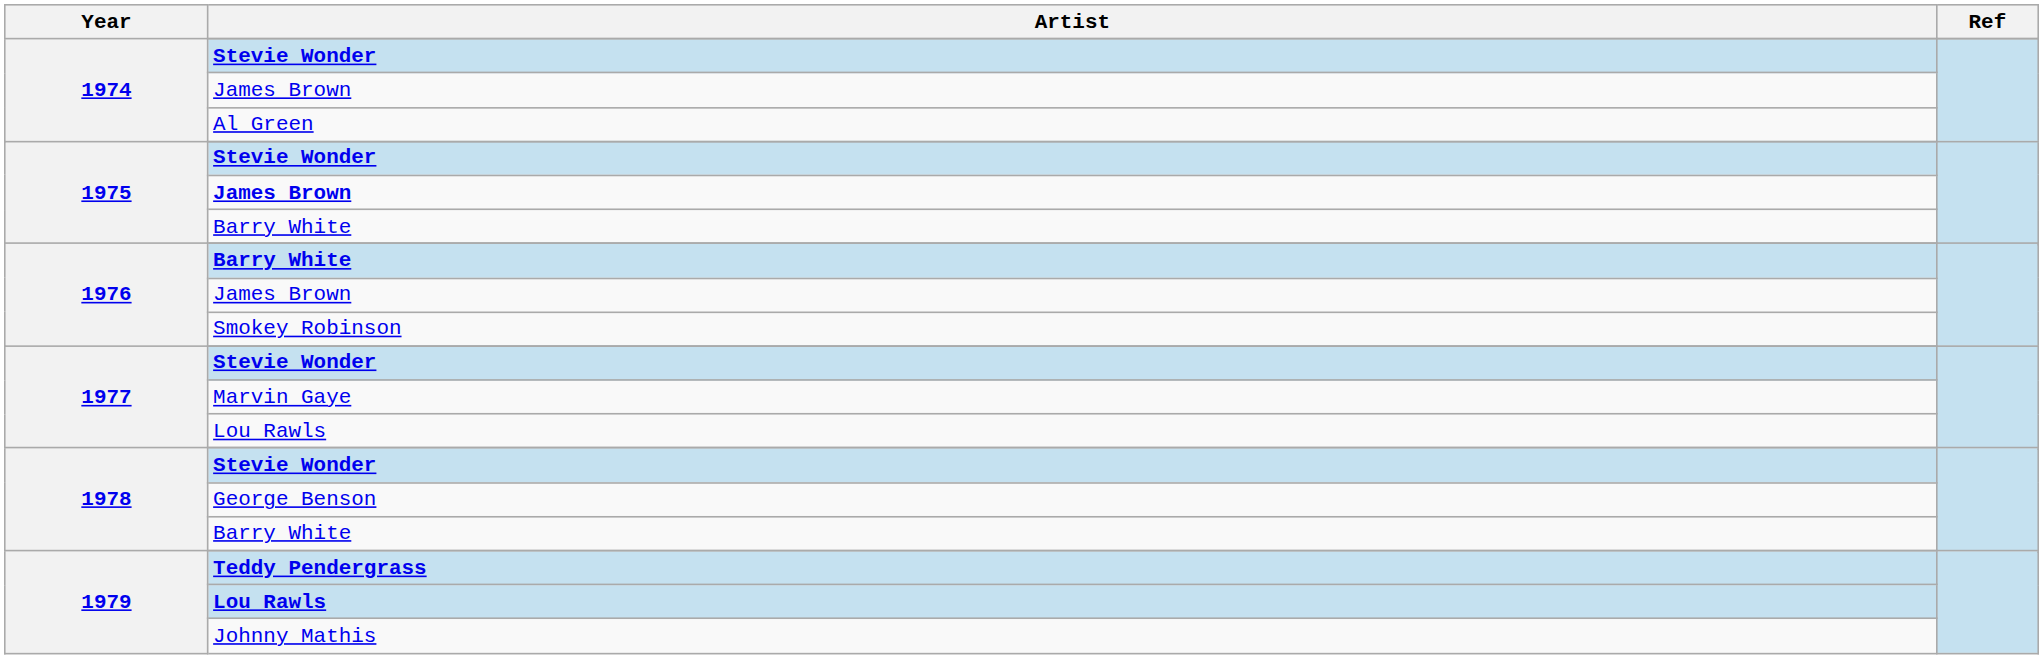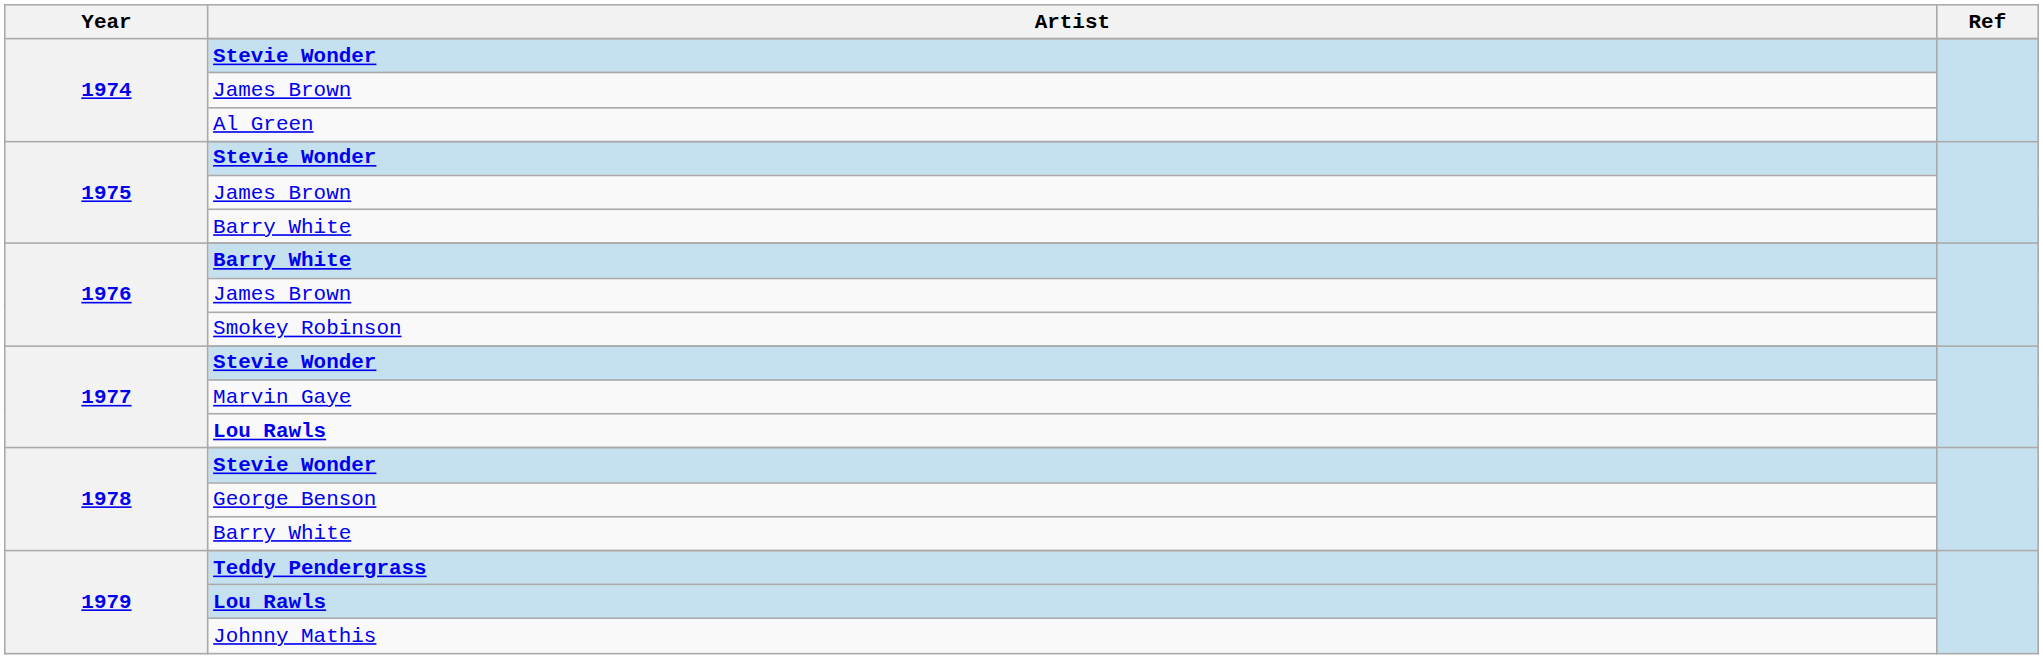(282, 192) bold -> (282, 192) normal
(270, 431) normal -> (270, 431) bold
